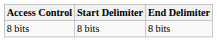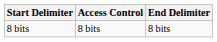columns swapped: (110, 12) <-> (39, 12)
